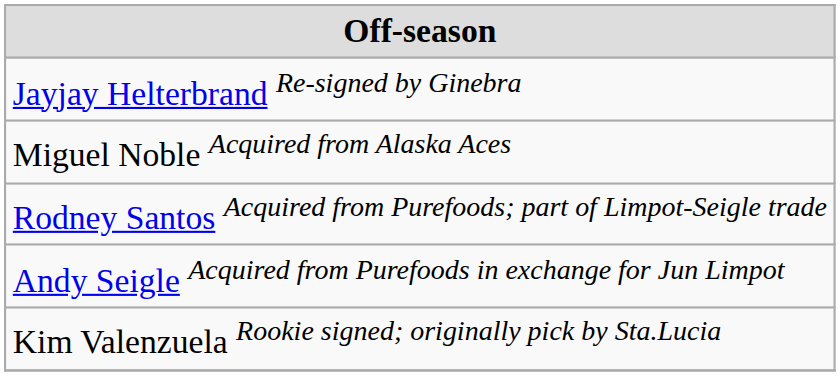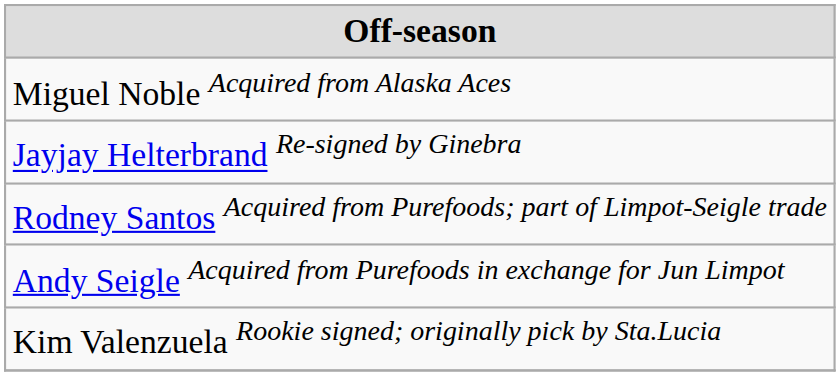(267, 88) Jayjay Helterbrand Re-signed by Ginebra -> (262, 88) Miguel Noble Acquired from Alaska Aces
(262, 151) Miguel Noble Acquired from Alaska Aces -> (267, 151) Jayjay Helterbrand Re-signed by Ginebra
